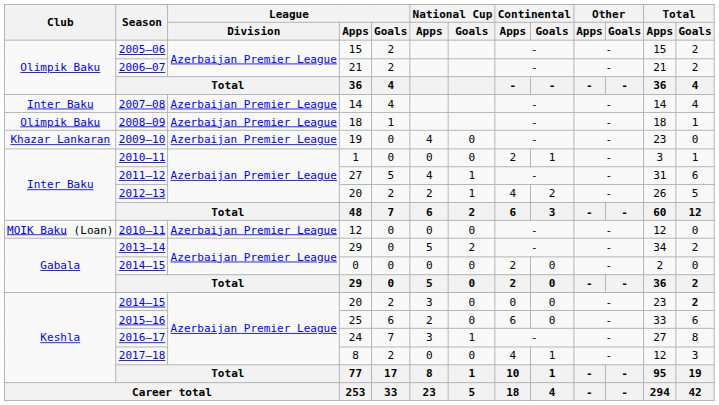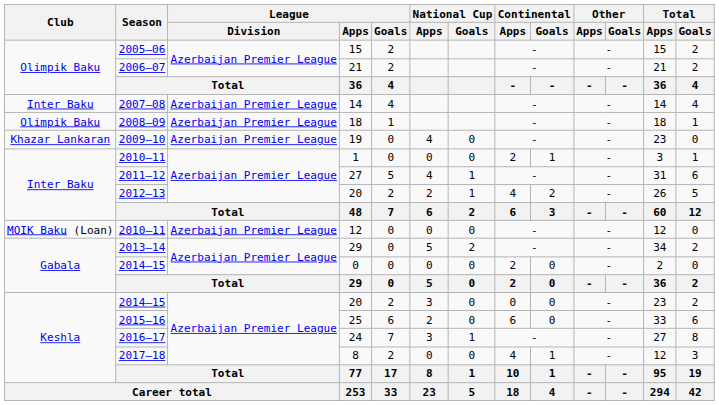(695, 302) bold -> (695, 302) normal
